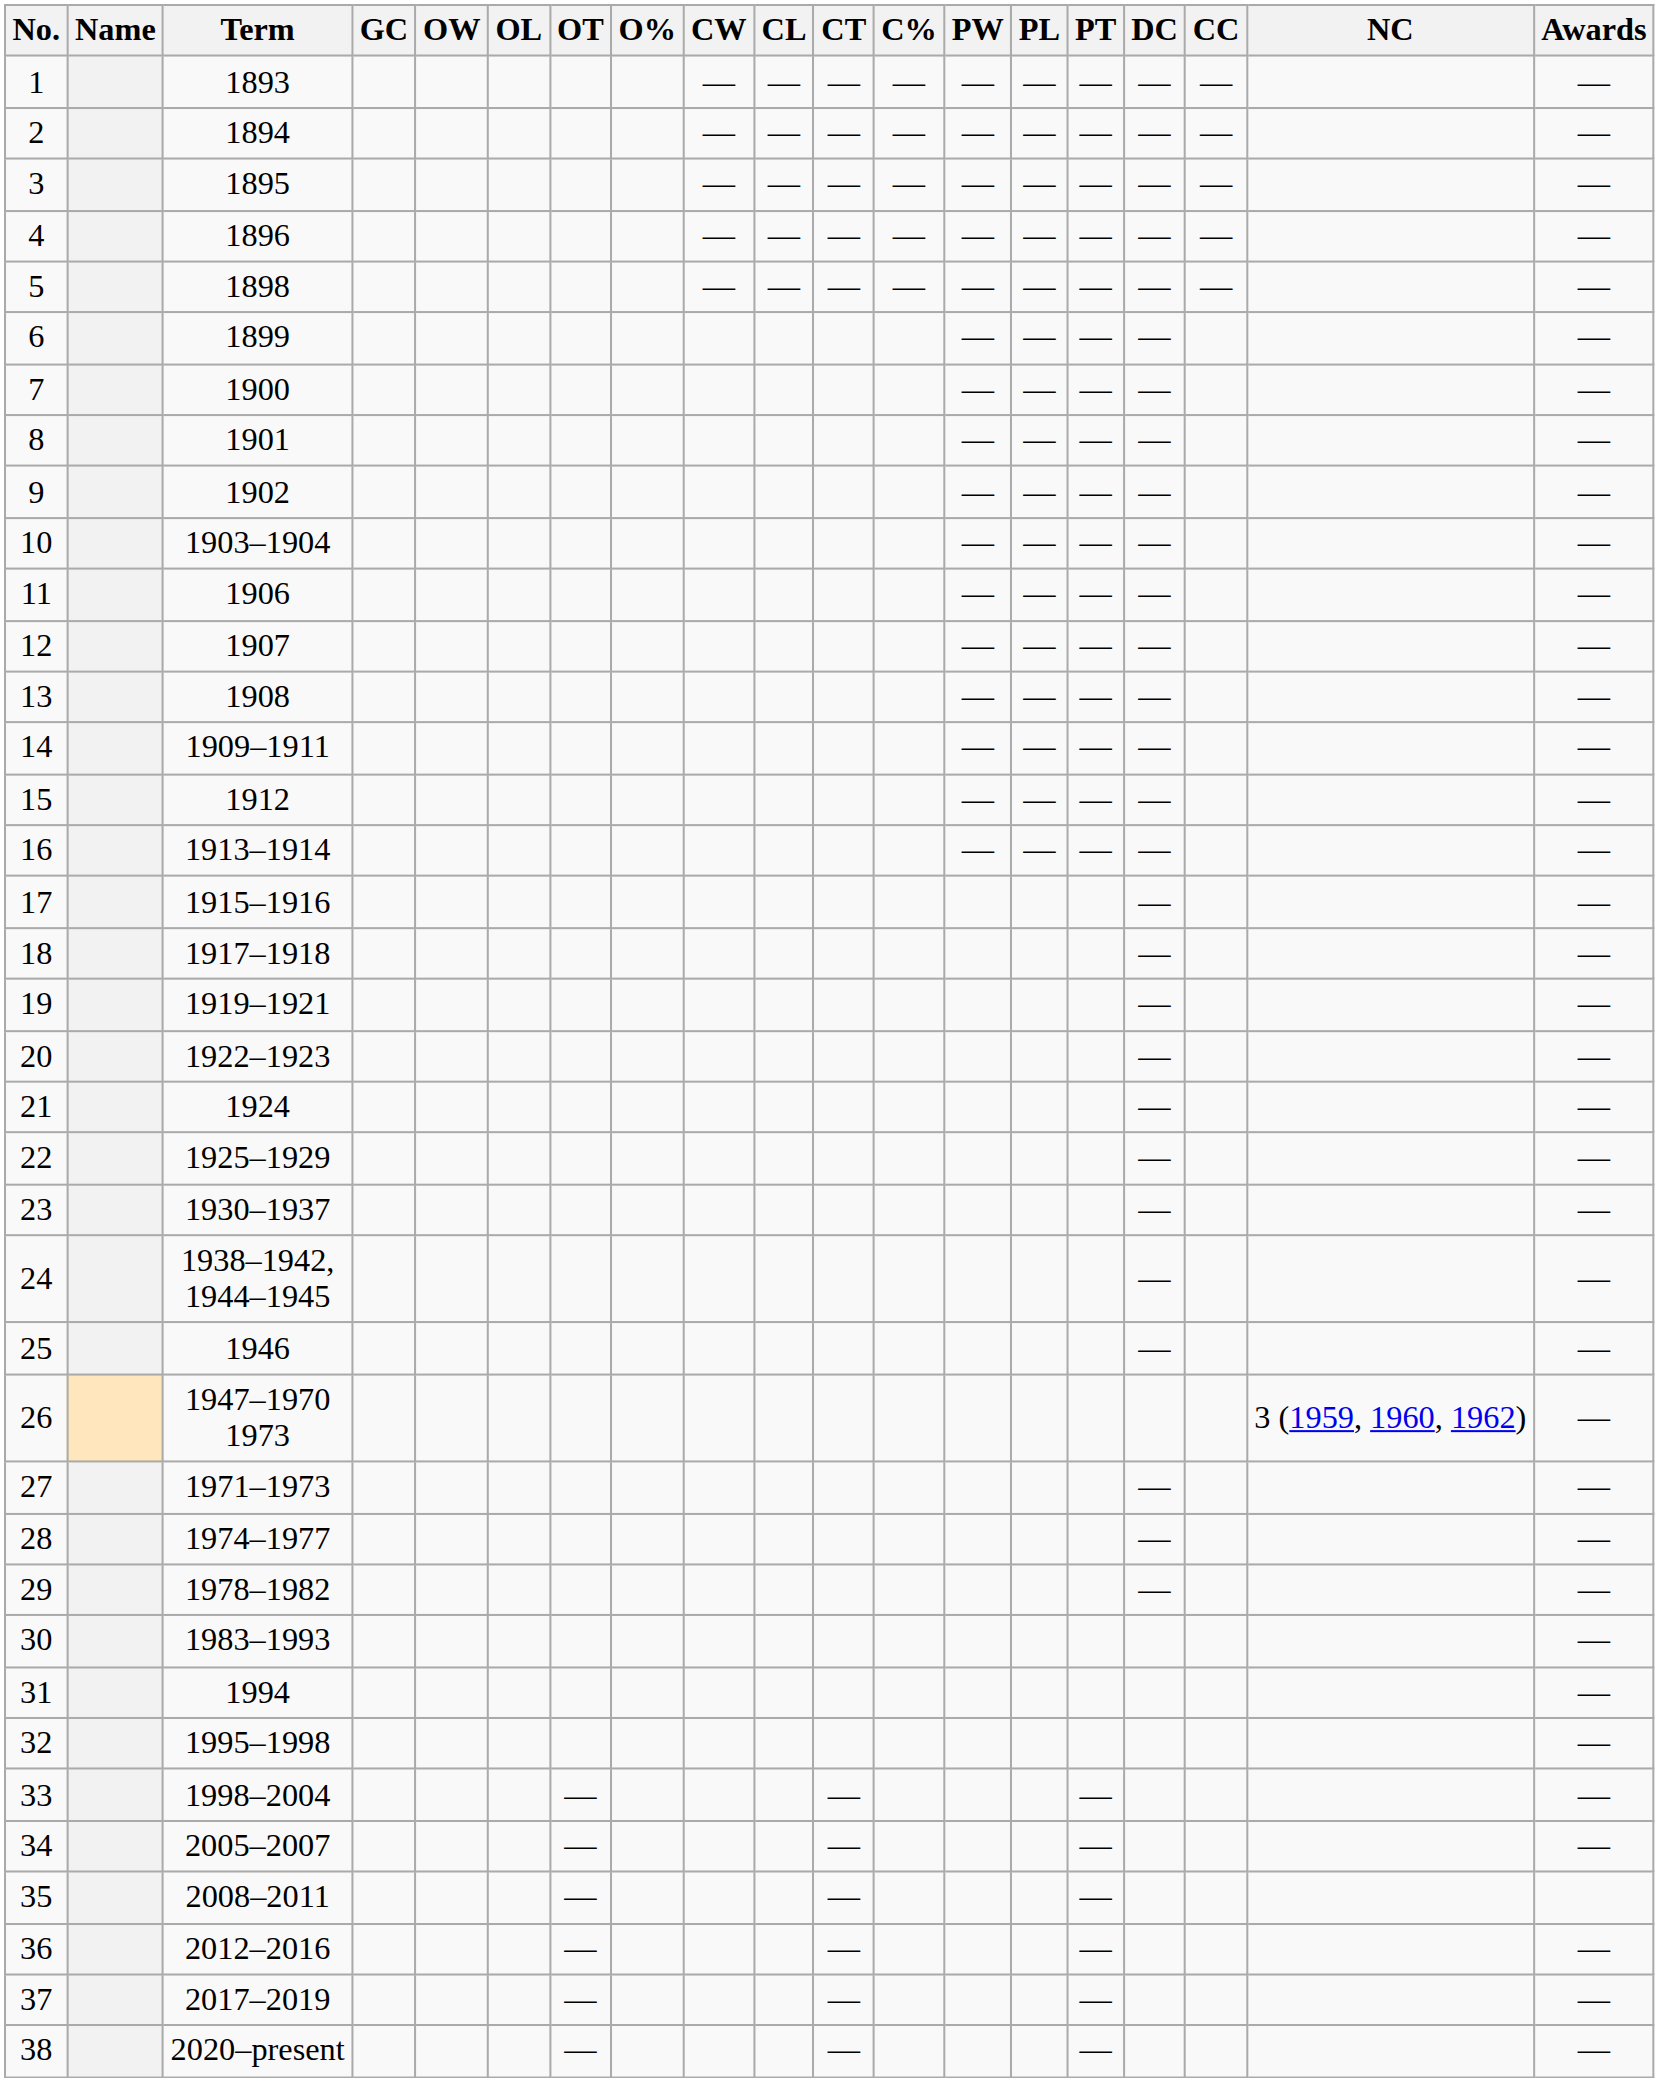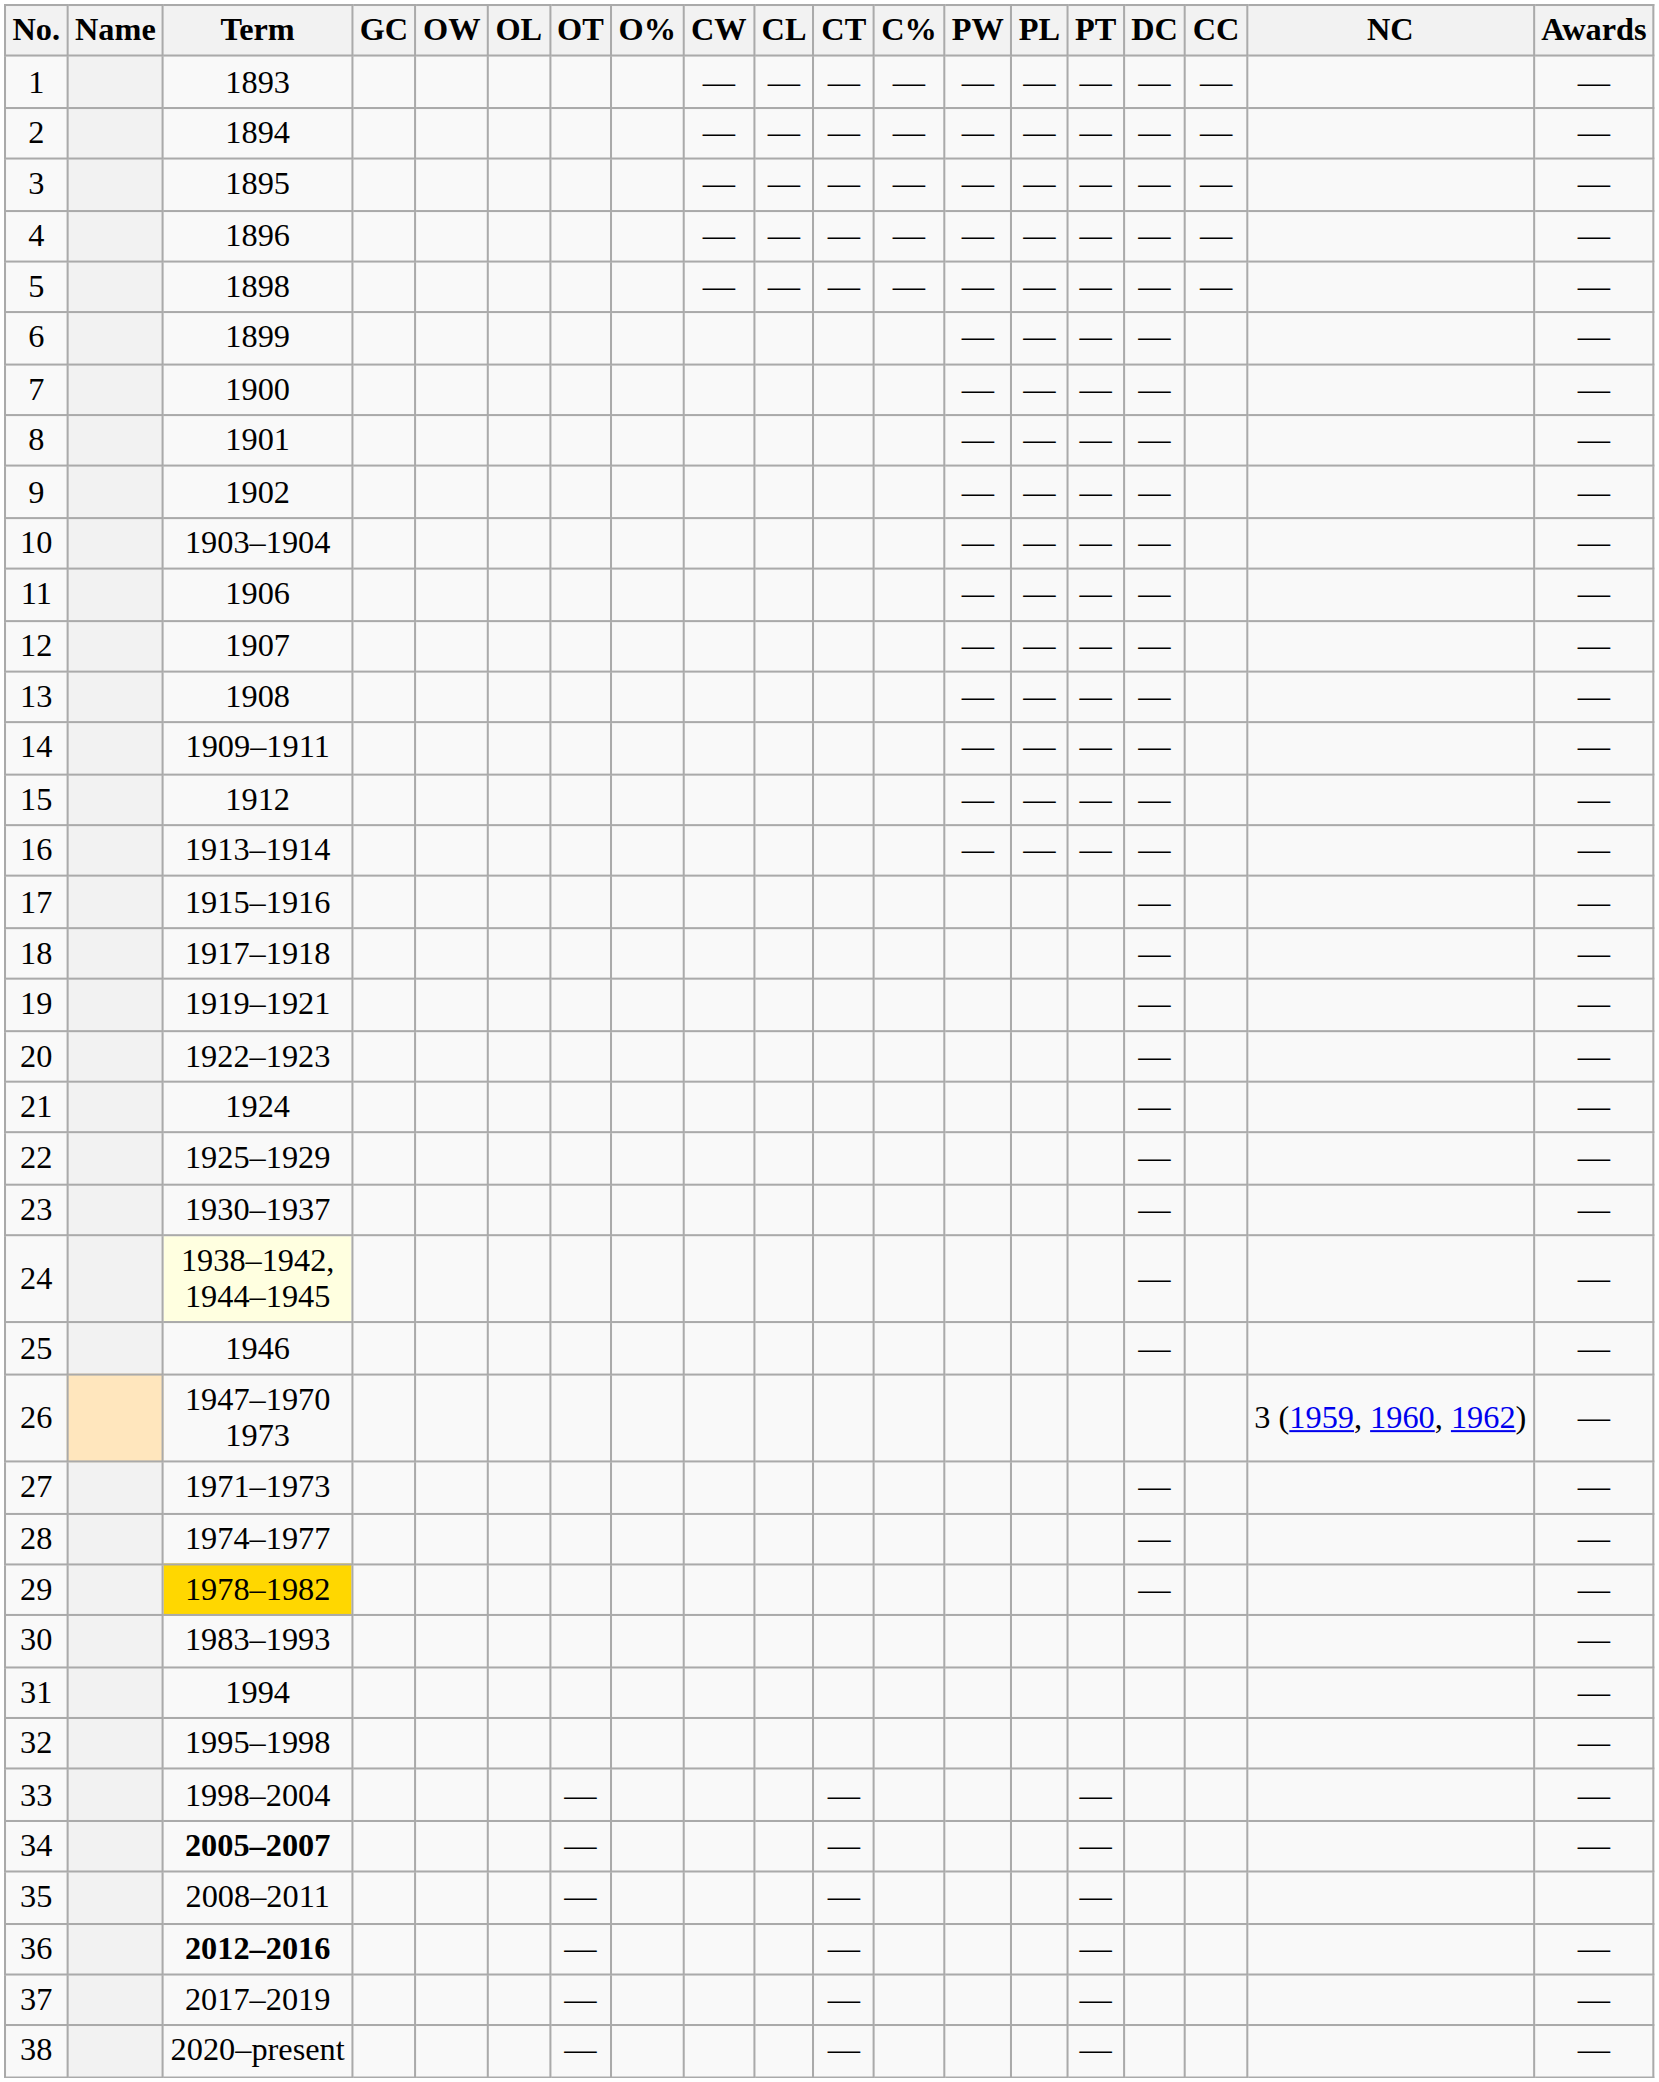(258, 1278) no background -> (258, 1278) lightyellow background
(258, 1589) no background -> (258, 1589) gold background
(258, 1845) normal -> (258, 1845) bold
(258, 1948) normal -> (258, 1948) bold
